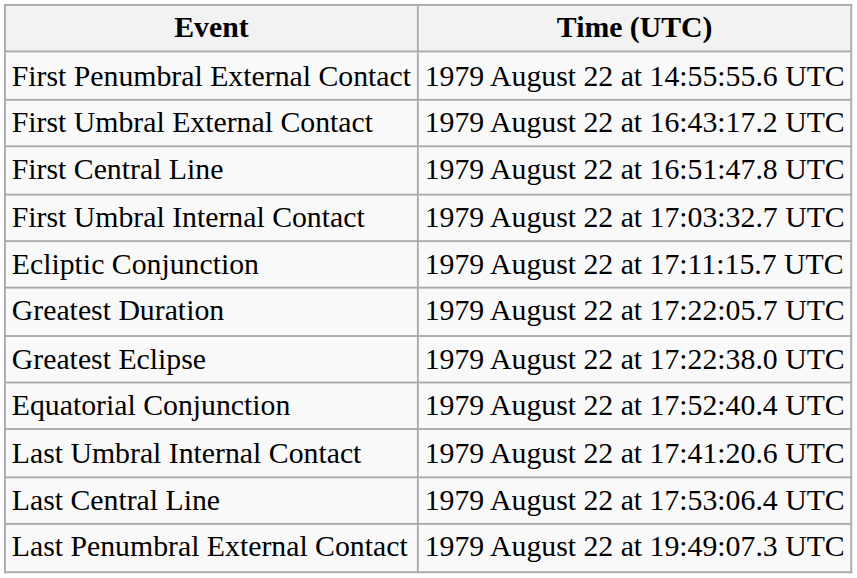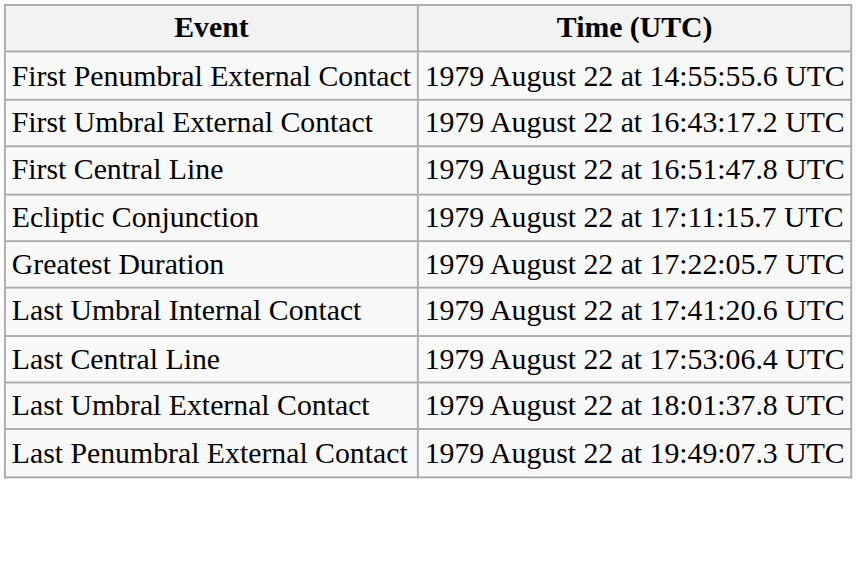- row: (188, 216)
- row: (109, 358)
- row: (151, 405)
+ row: (191, 405)
